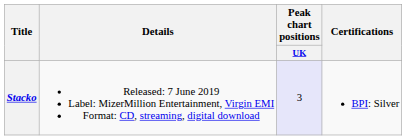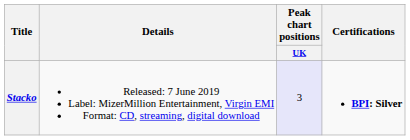(362, 104) normal -> (363, 104) bold
